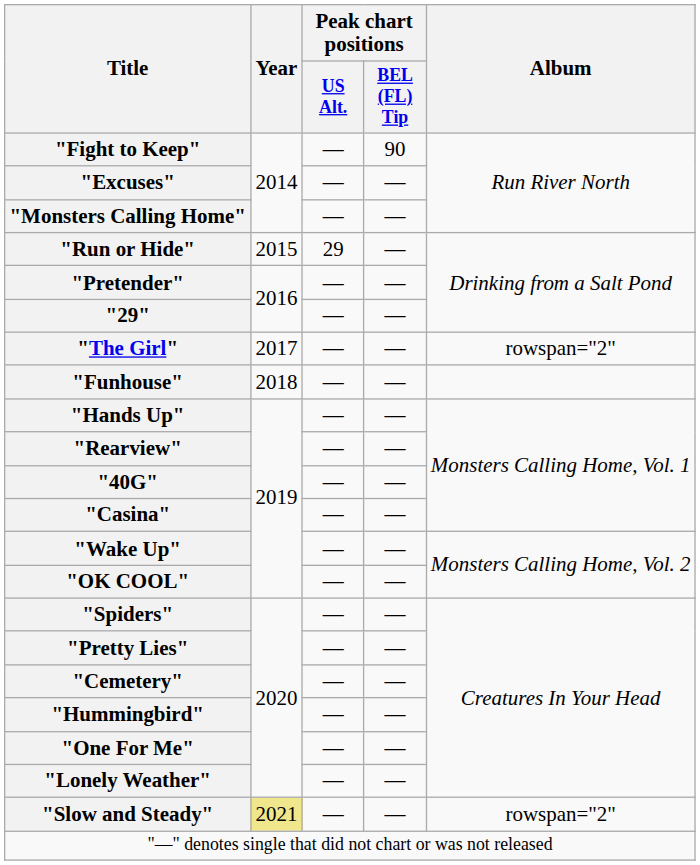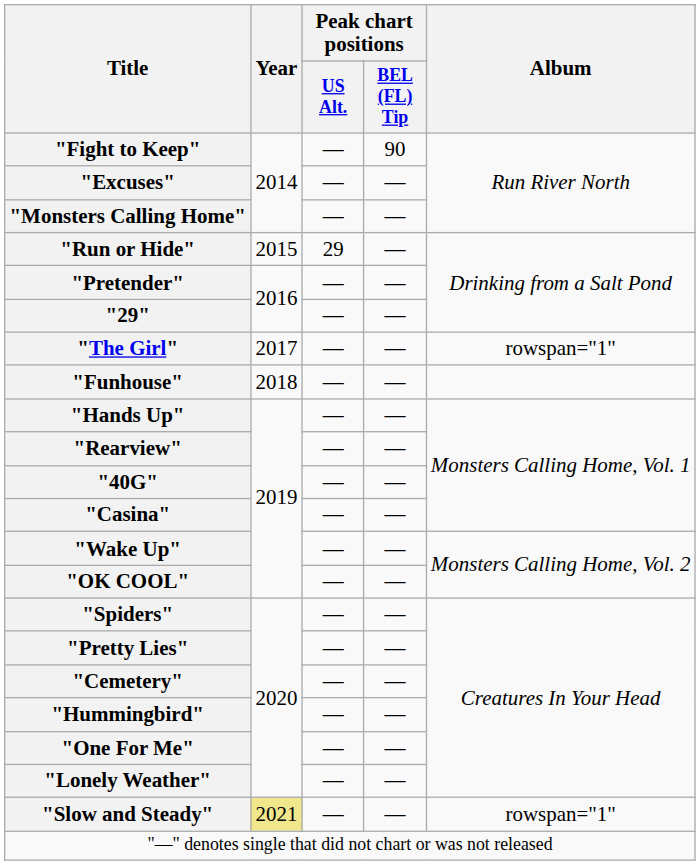(561, 348) rowspan="2" -> (561, 348) rowspan="1"
(561, 814) rowspan="2" -> (561, 814) rowspan="1"
